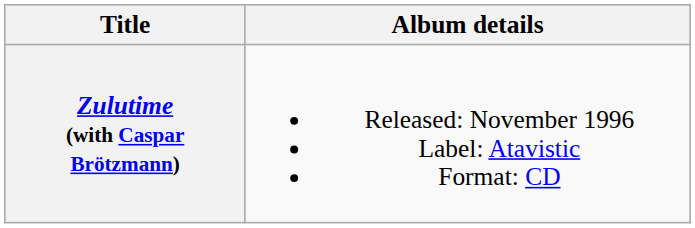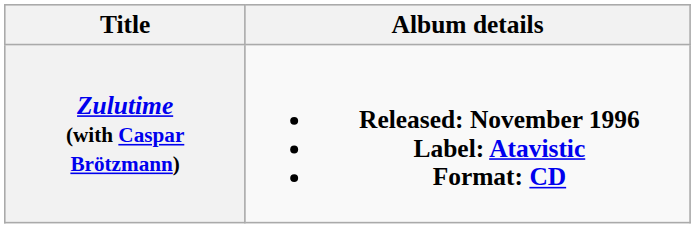(468, 148) normal -> (468, 148) bold
